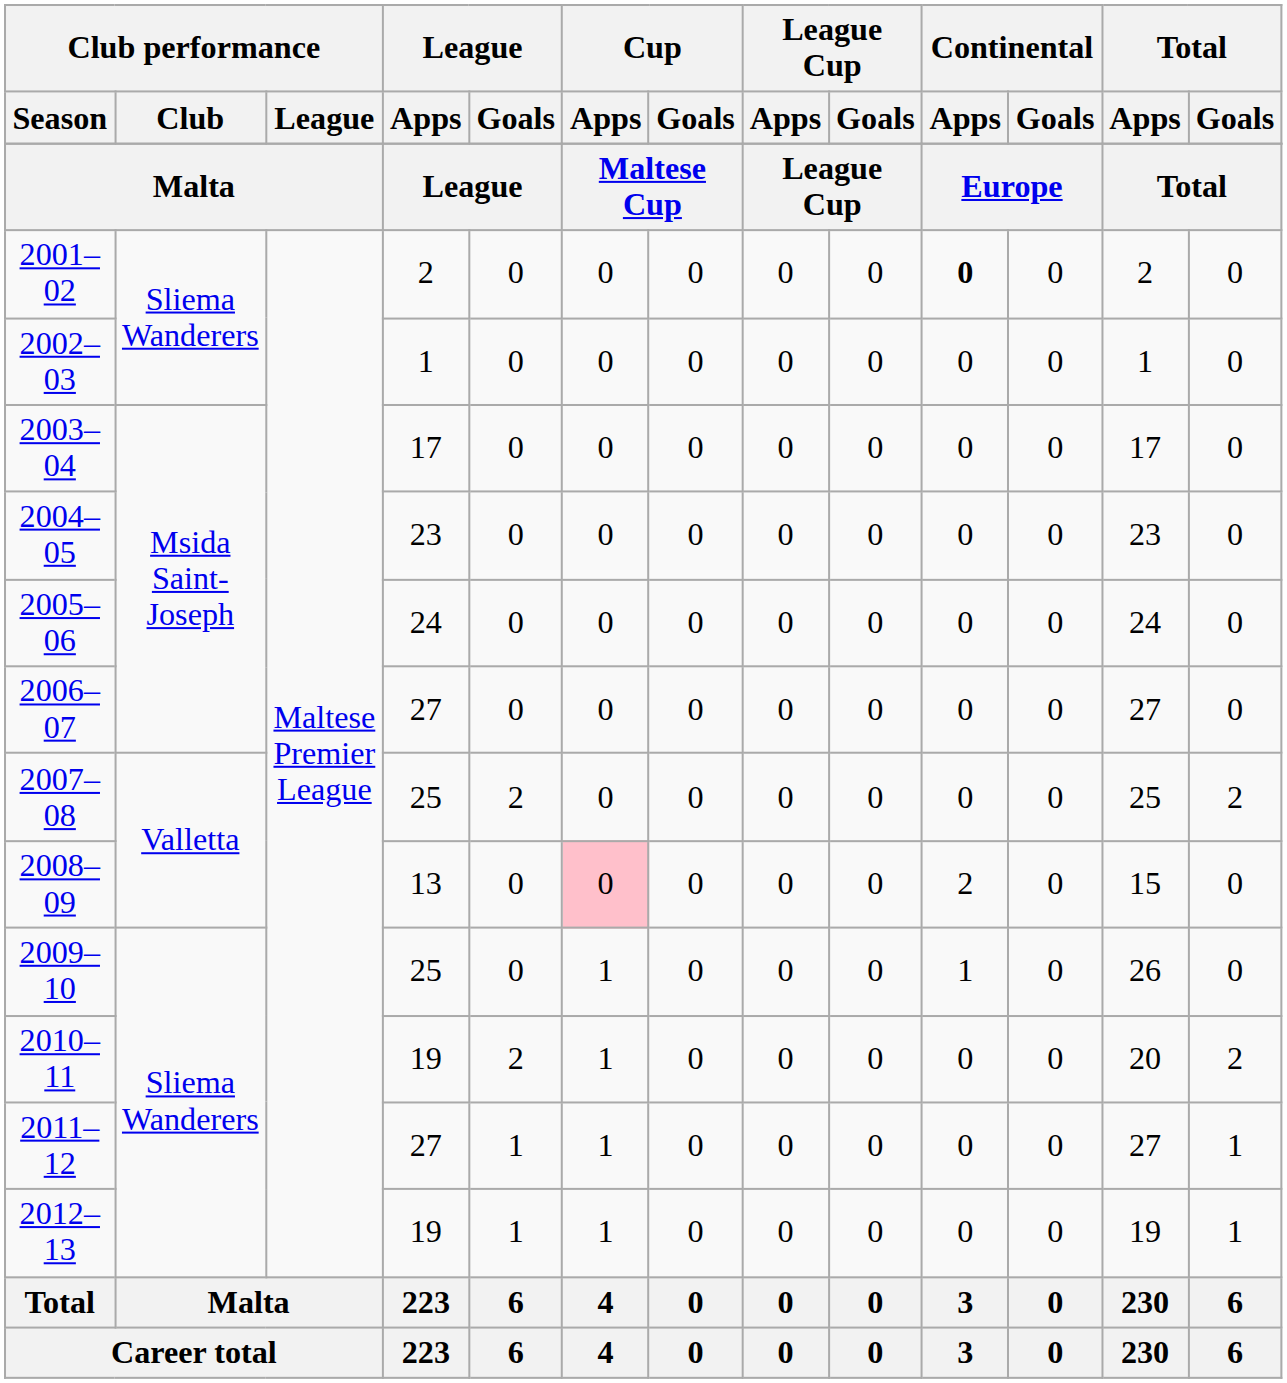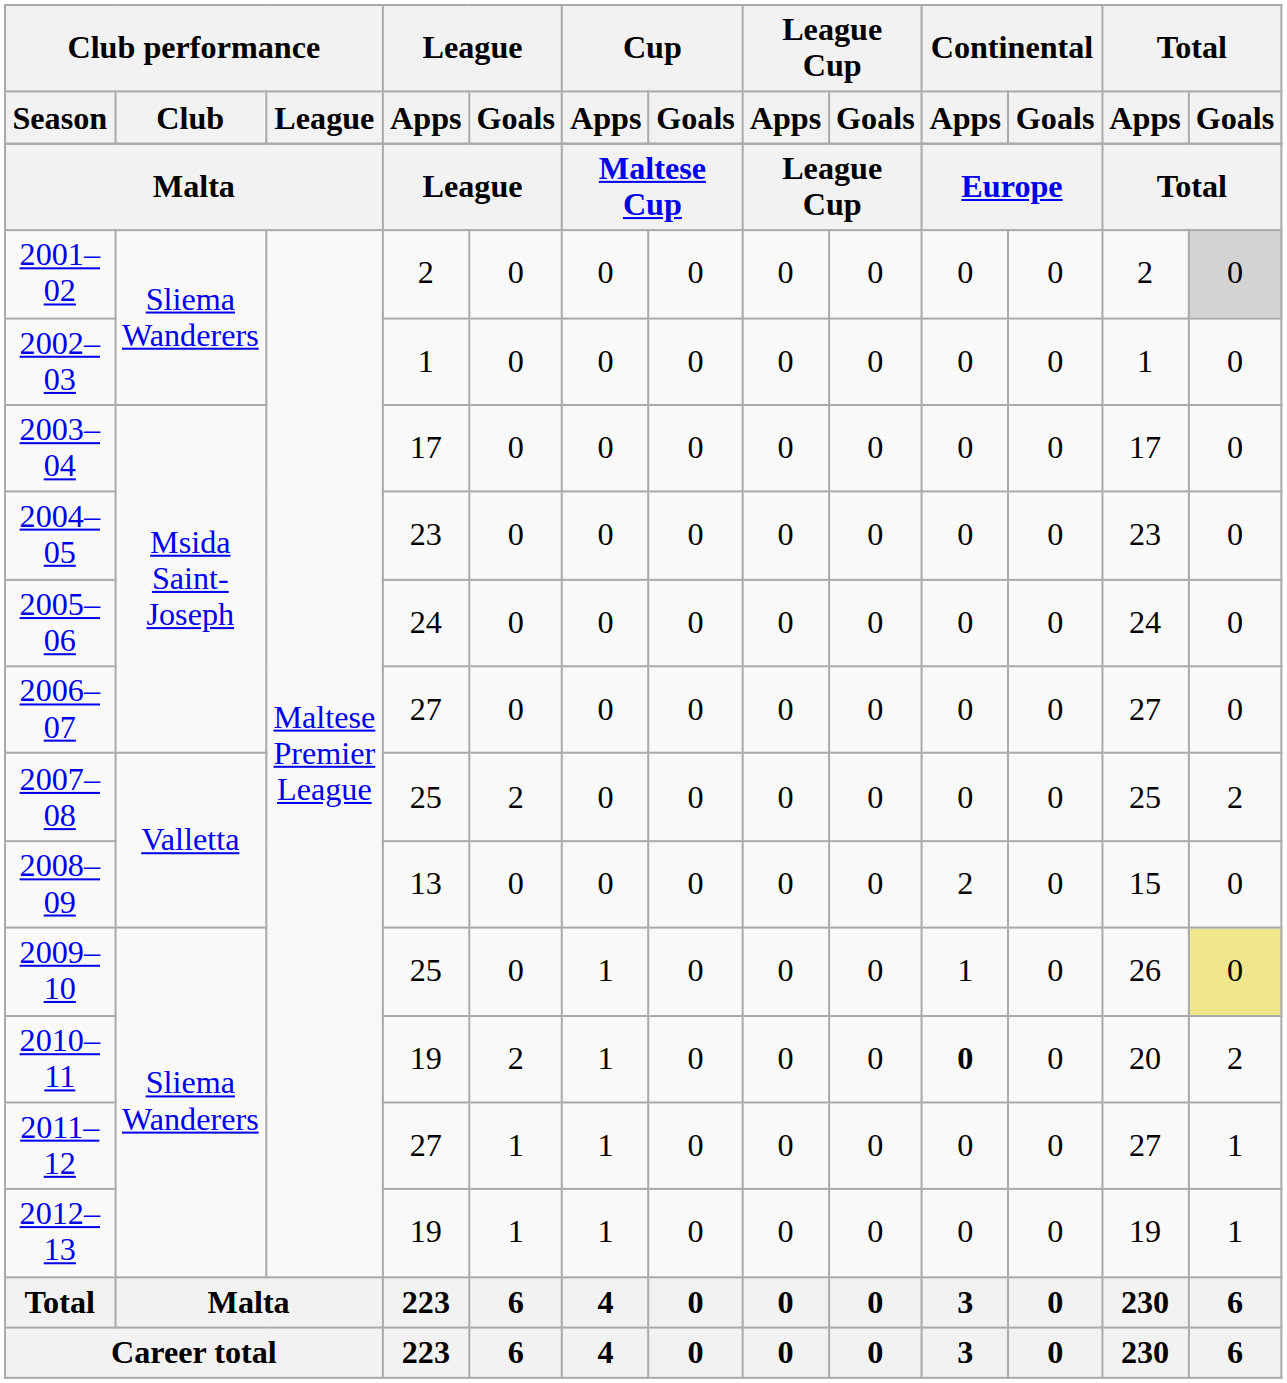(965, 273) bold -> (965, 273) normal
(1235, 273) no background -> (1235, 273) lightgrey background
(606, 883) pink background -> (606, 883) no background
(1235, 970) no background -> (1235, 970) khaki background
(965, 1058) normal -> (965, 1058) bold
